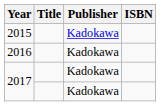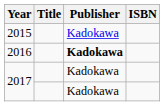(93, 52) normal -> (95, 52) bold
